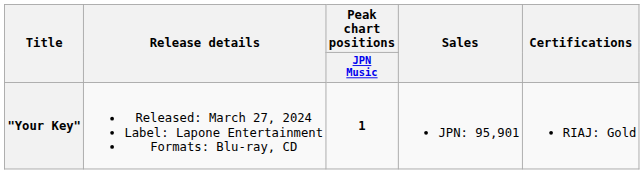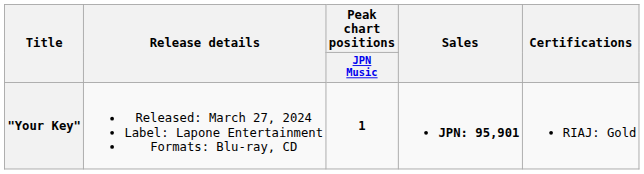(460, 132) normal -> (460, 132) bold
